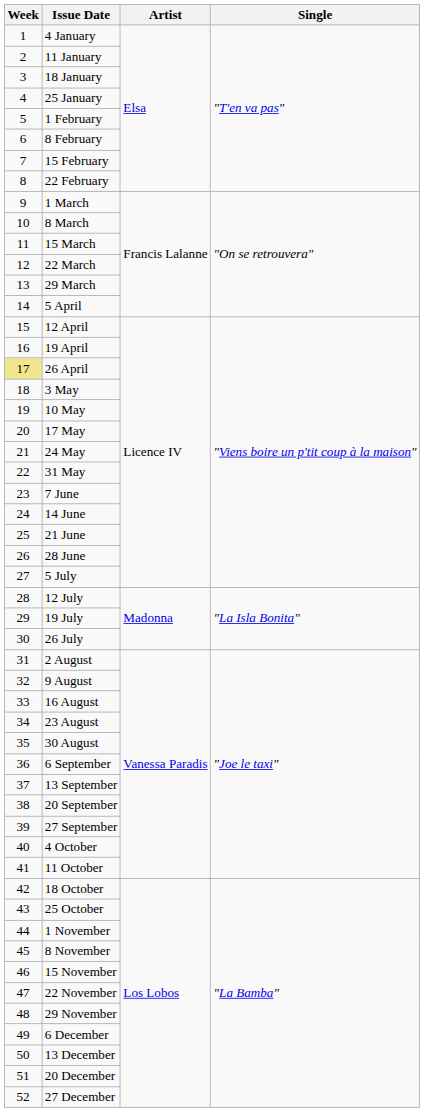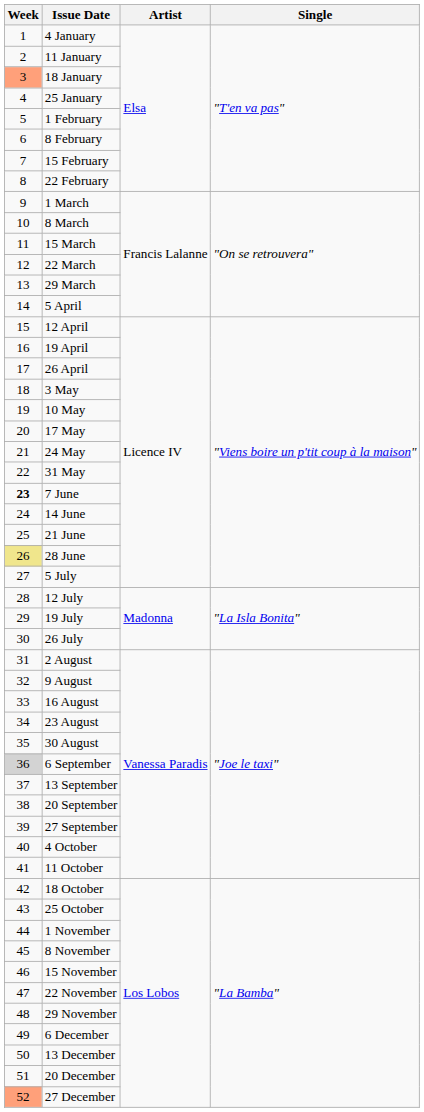(23, 77) no background -> (23, 77) lightsalmon background
(23, 368) khaki background -> (23, 368) no background
(23, 493) normal -> (23, 493) bold
(23, 555) no background -> (23, 555) khaki background
(23, 763) no background -> (23, 763) lightgrey background
(23, 1096) no background -> (23, 1096) lightsalmon background
